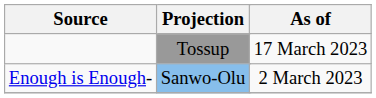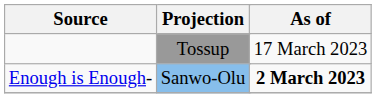(311, 78) normal -> (311, 78) bold
